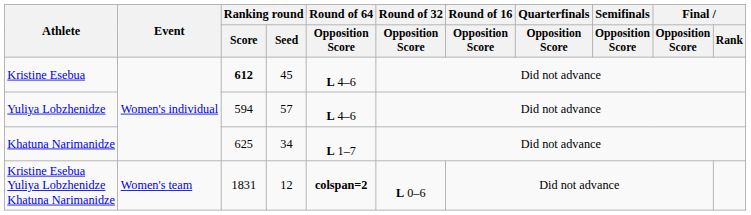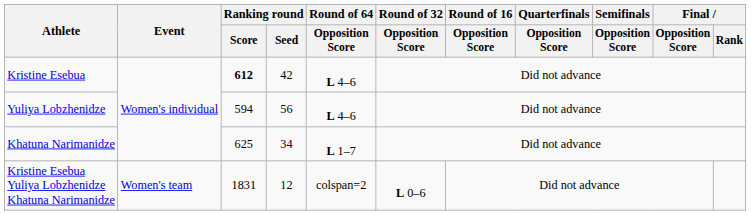(286, 75) 45 -> (286, 75) 42
(286, 109) 57 -> (286, 109) 56
(341, 186) bold -> (341, 186) normal
